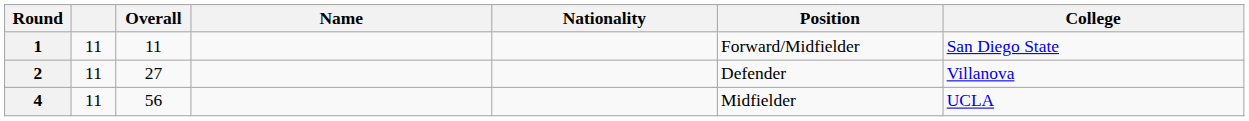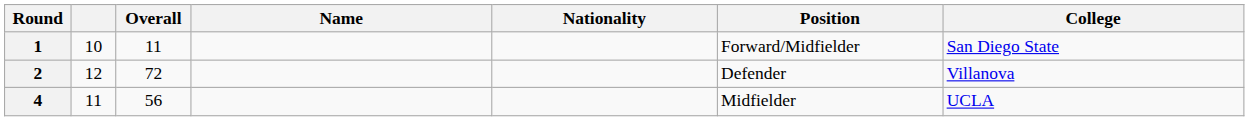(93, 45) 11 -> (93, 45) 10
(93, 73) 11 -> (93, 73) 12
(153, 73) 27 -> (153, 73) 72
